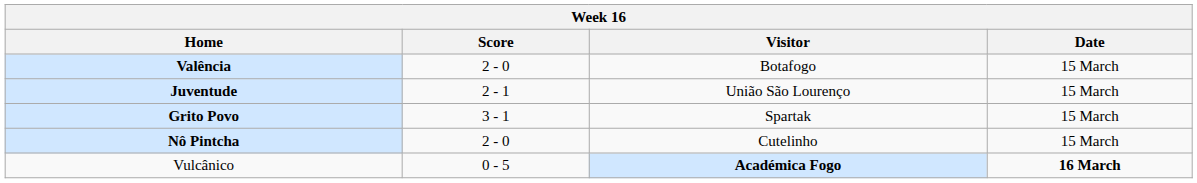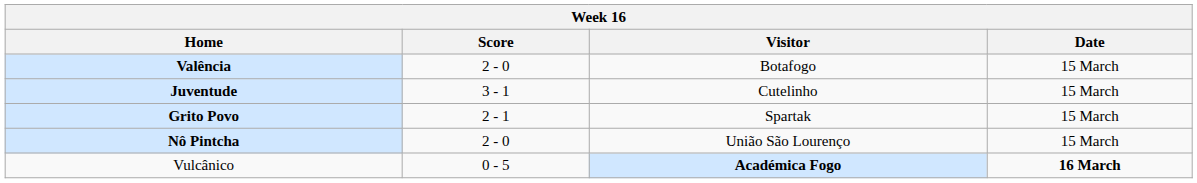(496, 91) 2 - 1 -> (496, 91) 3 - 1
(788, 91) União São Lourenço -> (788, 91) Cutelinho
(496, 116) 3 - 1 -> (496, 116) 2 - 1
(788, 141) Cutelinho -> (788, 141) União São Lourenço
